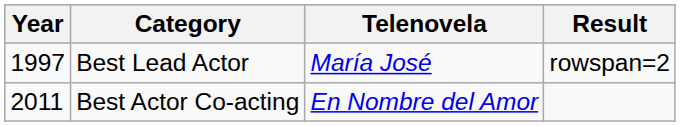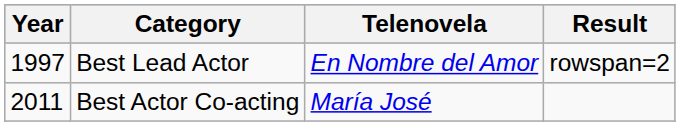(371, 62) María José -> (424, 62) En Nombre del Amor
(424, 101) En Nombre del Amor -> (371, 101) María José
